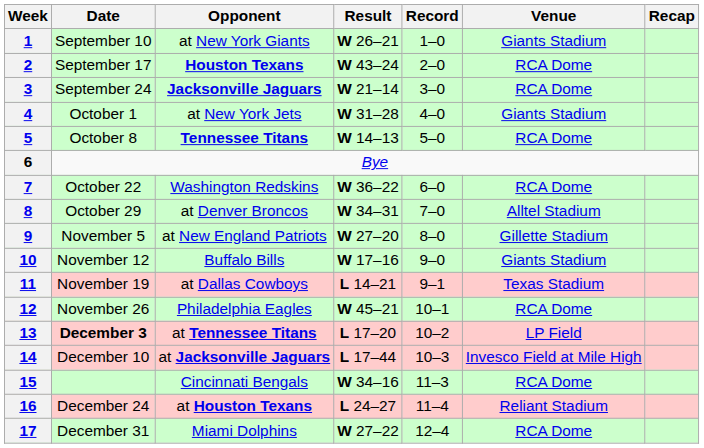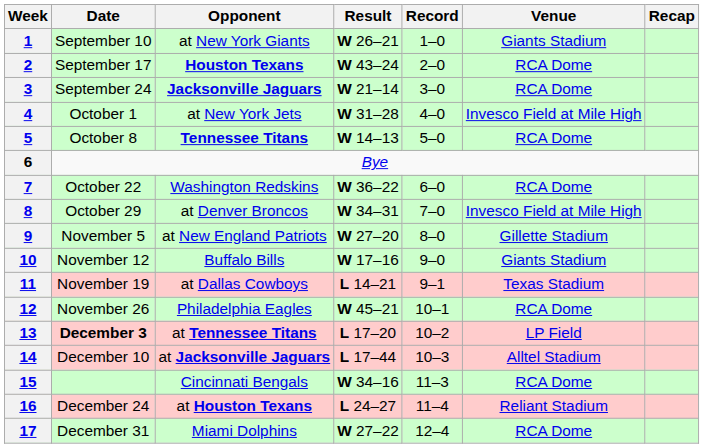(554, 114) Giants Stadium -> (554, 114) Invesco Field at Mile High
(554, 211) Alltel Stadium -> (554, 211) Invesco Field at Mile High
(554, 357) Invesco Field at Mile High -> (554, 357) Alltel Stadium
